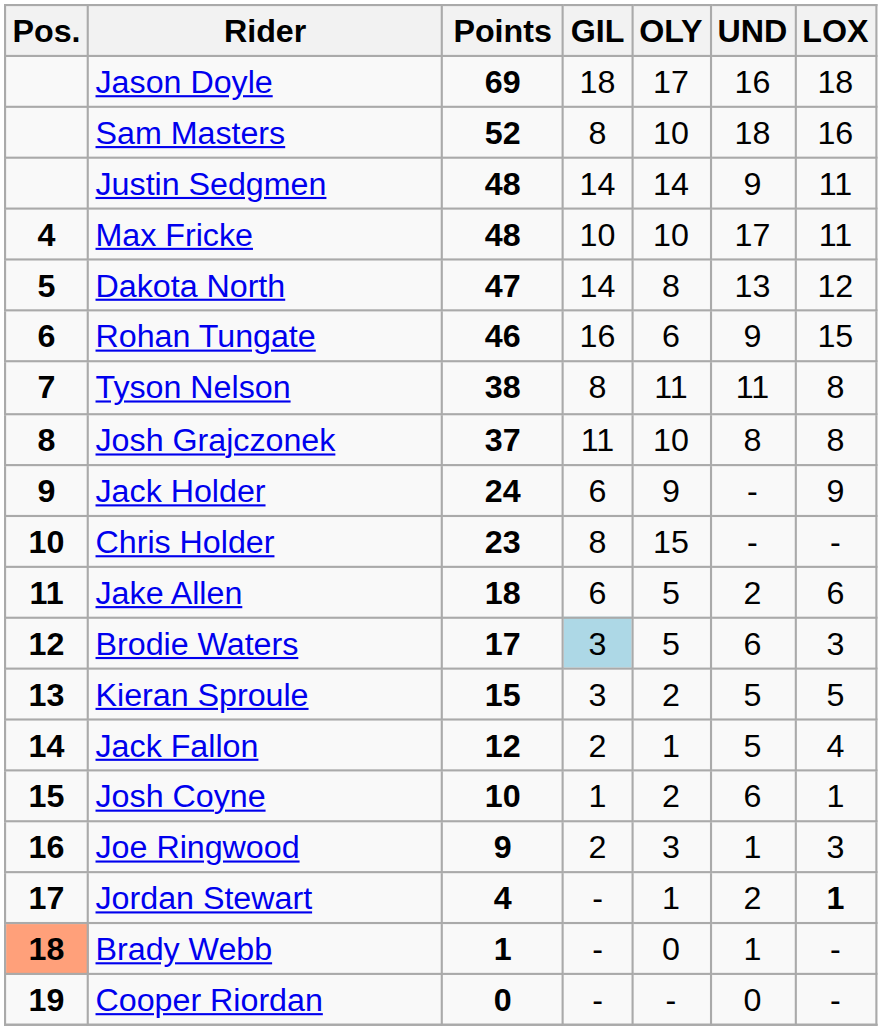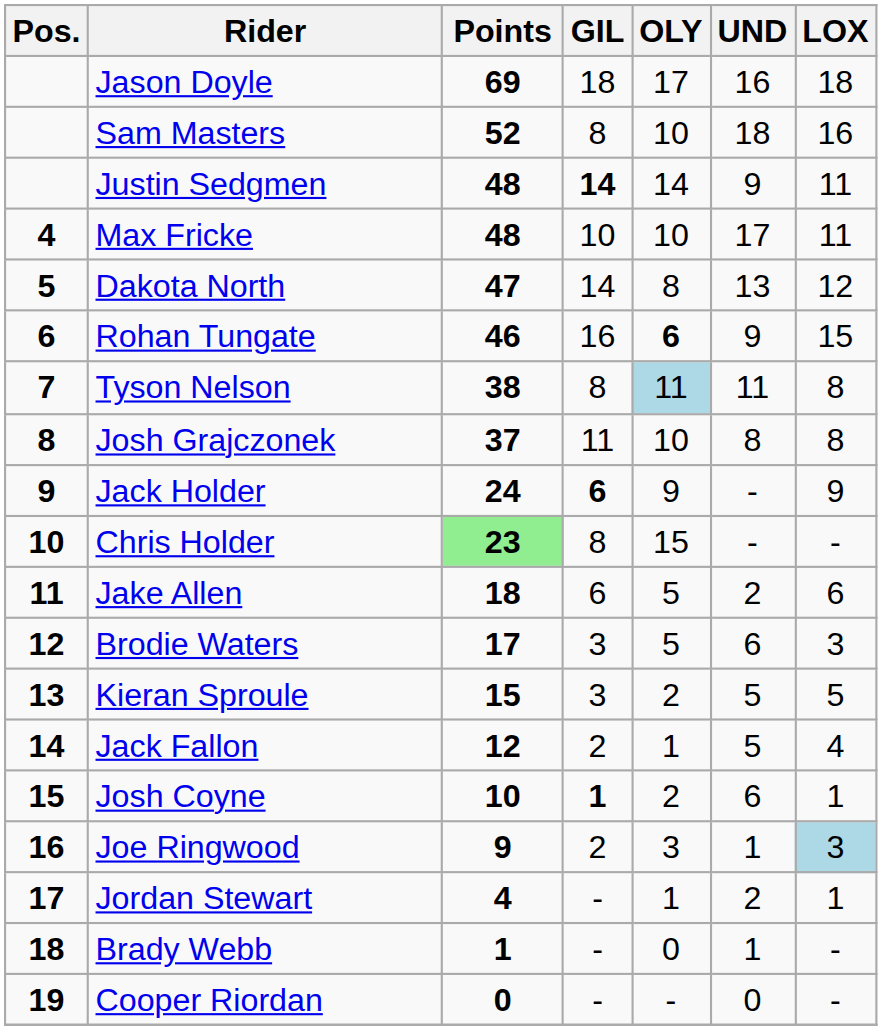(598, 184) normal -> (598, 184) bold
(671, 337) normal -> (671, 337) bold
(671, 388) no background -> (671, 388) lightblue background
(597, 490) normal -> (597, 490) bold
(503, 541) no background -> (503, 541) lightgreen background
(597, 643) lightblue background -> (597, 643) no background
(597, 796) normal -> (597, 796) bold
(835, 847) no background -> (835, 847) lightblue background
(835, 898) bold -> (835, 898) normal
(47, 949) lightsalmon background -> (47, 949) no background
